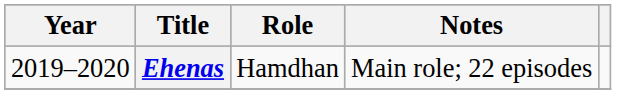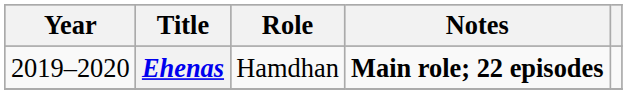(472, 67) normal -> (477, 67) bold
